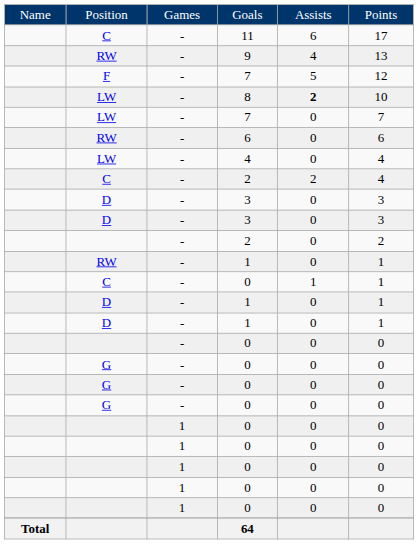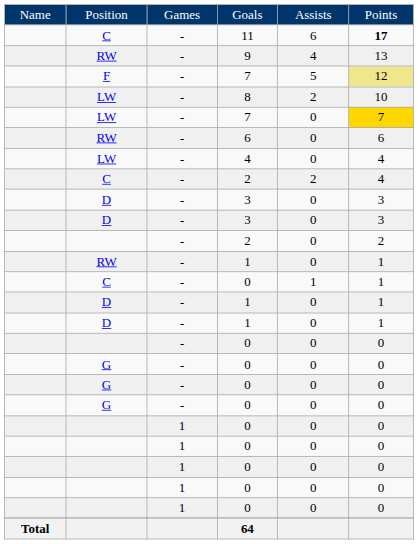(381, 35) normal -> (381, 35) bold
(381, 76) no background -> (381, 76) khaki background
(313, 96) bold -> (313, 96) normal
(381, 117) no background -> (381, 117) gold background
